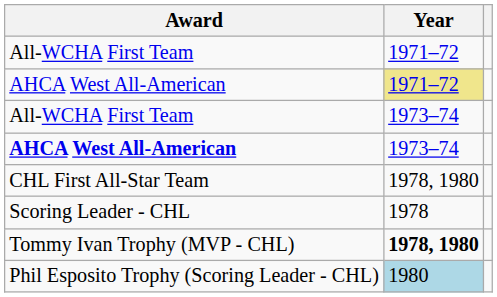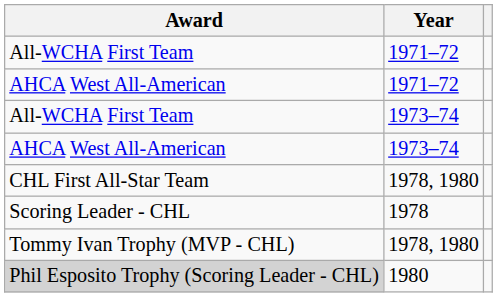(423, 84) khaki background -> (423, 84) no background
(123, 148) bold -> (117, 148) normal
(434, 244) bold -> (434, 244) normal
(194, 276) no background -> (194, 276) lightgrey background
(408, 276) lightblue background -> (408, 276) no background
